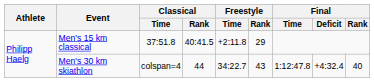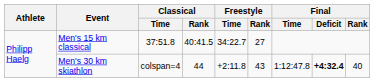(232, 43) +2:11.8 -> (232, 43) 34:22.7
(260, 43) 29 -> (260, 43) 27
(232, 66) 34:22.7 -> (232, 66) +2:11.8
(329, 66) normal -> (329, 66) bold
